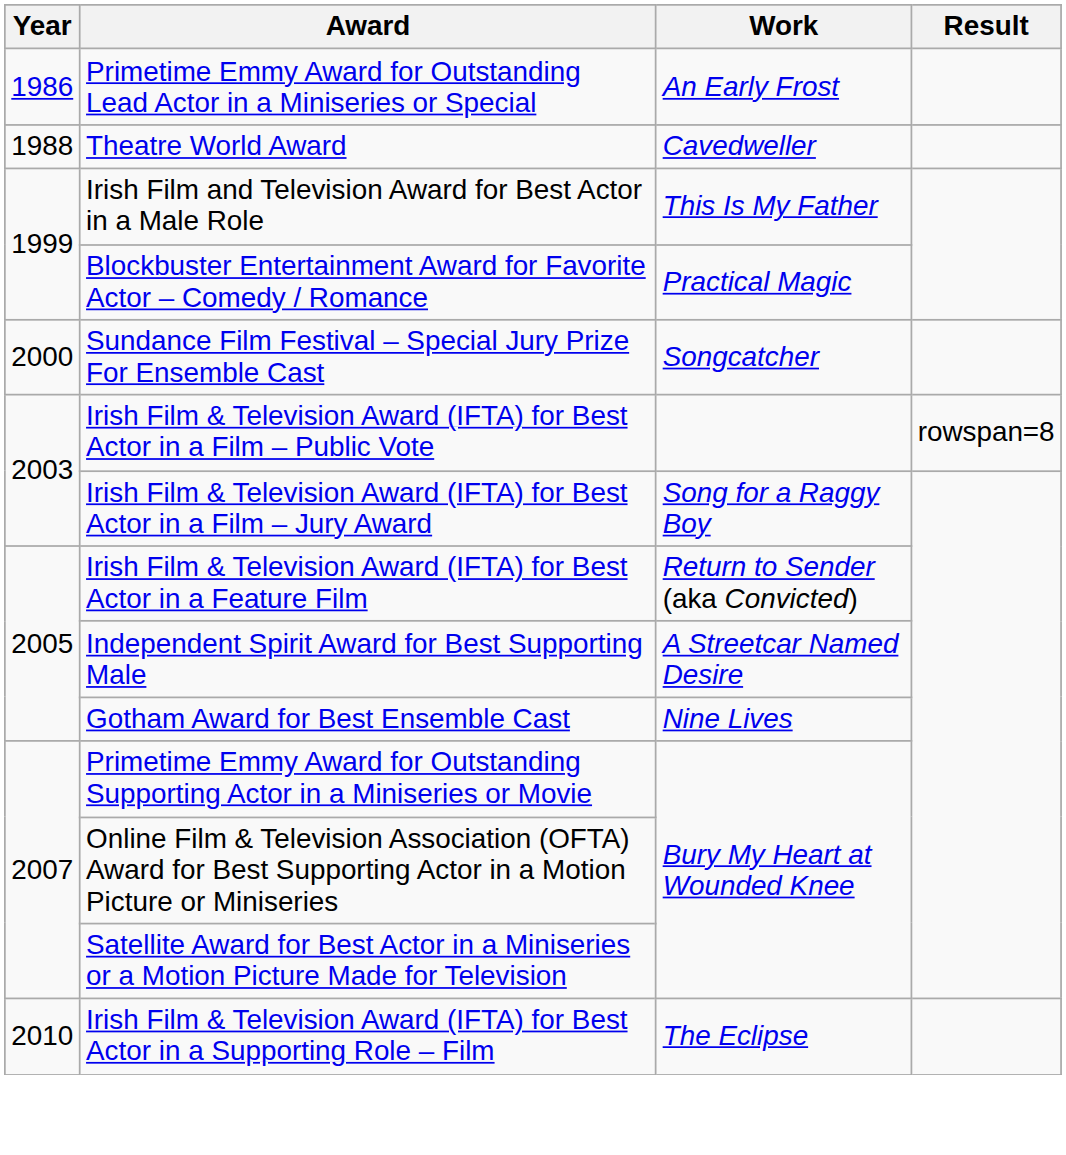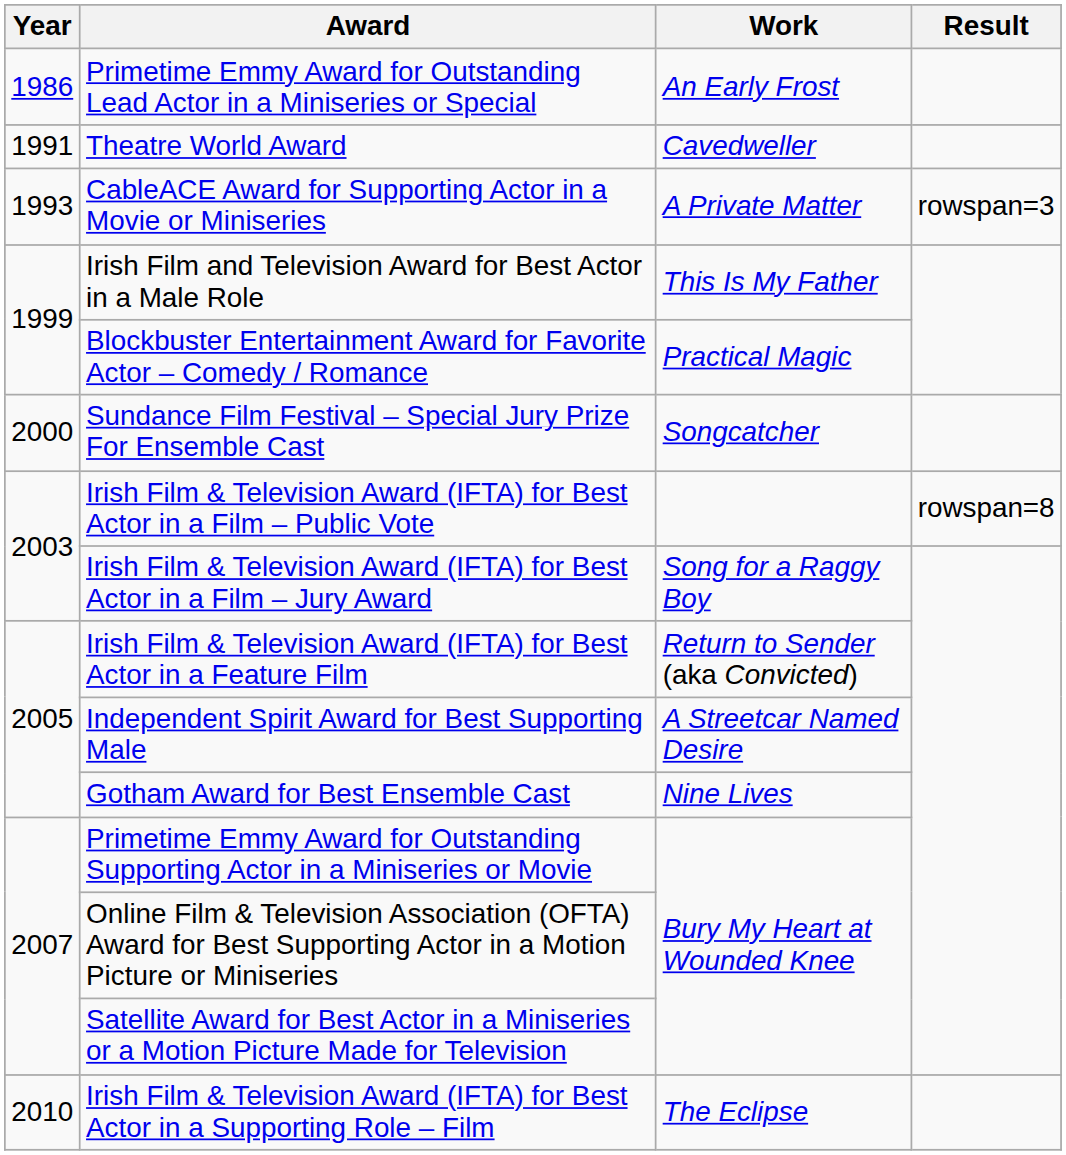(42, 146) 1988 -> (42, 146) 1991
+ row: (347, 206)
